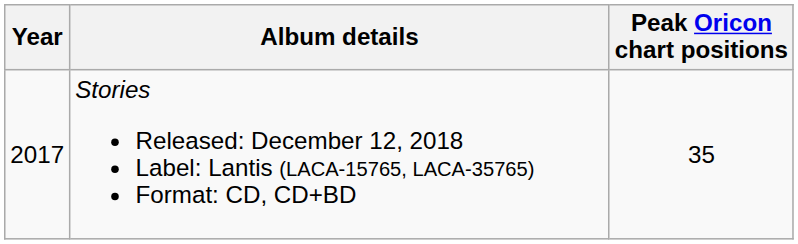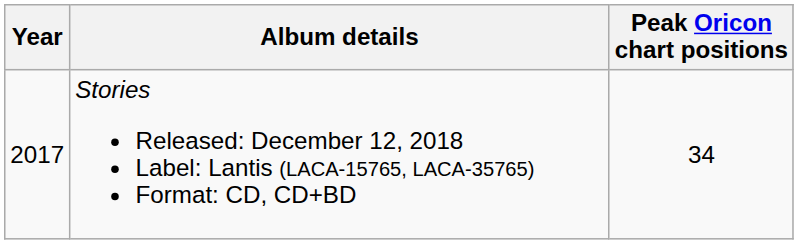(701, 154) 35 -> (701, 154) 34
